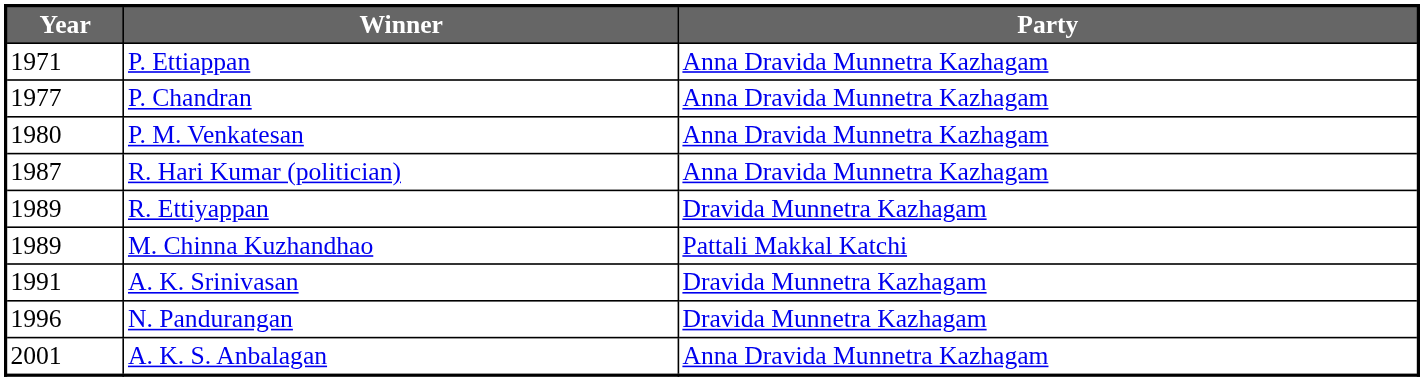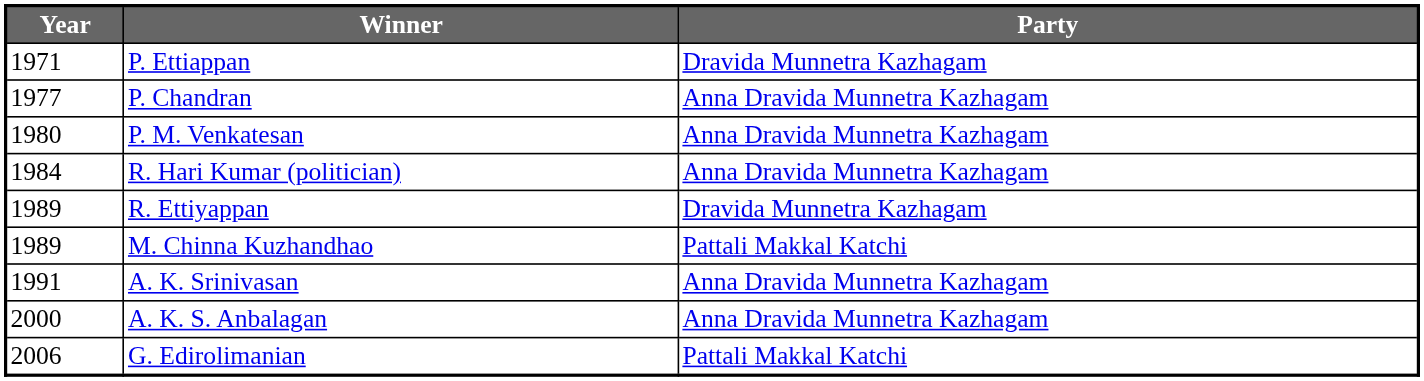(865, 61) Anna Dravida Munnetra Kazhagam -> (835, 61) Dravida Munnetra Kazhagam
(36, 171) 1987 -> (36, 171) 1984
(835, 282) Dravida Munnetra Kazhagam -> (865, 282) Anna Dravida Munnetra Kazhagam
- row: (210, 318)
(36, 355) 2001 -> (36, 318) 2000
+ row: (217, 355)
